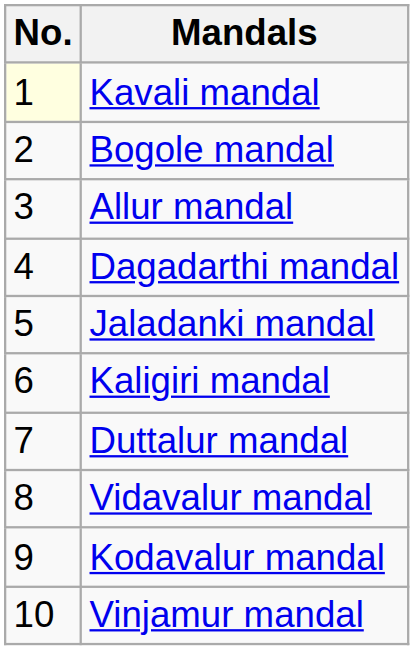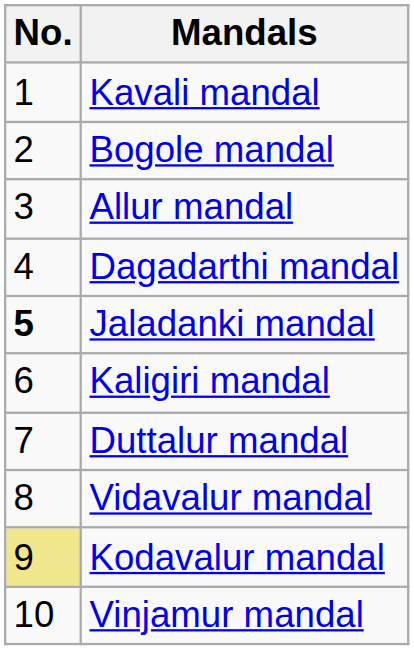(24, 91) lightyellow background -> (24, 91) no background
(24, 324) normal -> (24, 324) bold
(24, 556) no background -> (24, 556) khaki background
